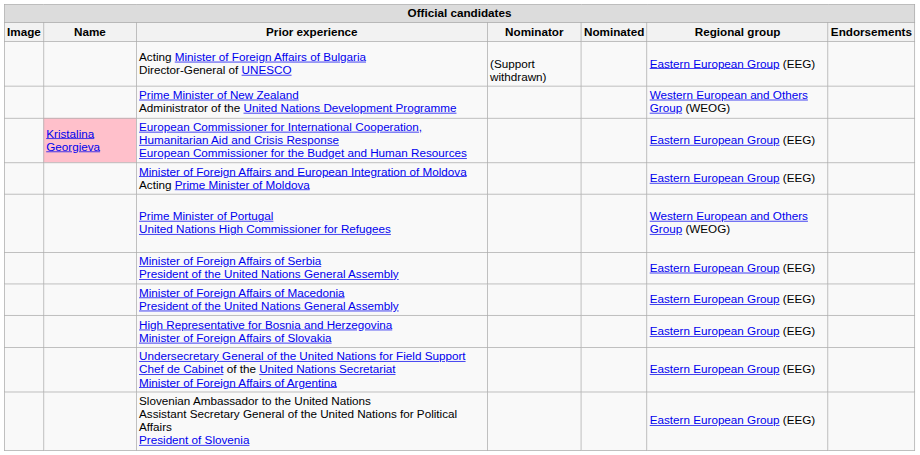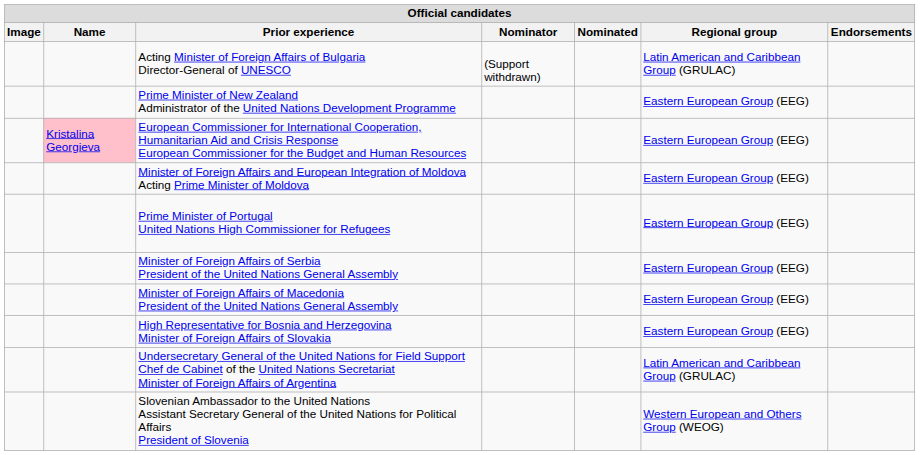(732, 63) Eastern European Group (EEG) -> (722, 63) Latin American and Caribbean Group (GRULAC)
(729, 102) Western European and Others Group (WEOG) -> (726, 102) Eastern European Group (EEG)
(729, 223) Western European and Others Group (WEOG) -> (726, 223) Eastern European Group (EEG)
(732, 369) Eastern European Group (EEG) -> (722, 369) Latin American and Caribbean Group (GRULAC)
(732, 421) Eastern European Group (EEG) -> (722, 421) Western European and Others Group (WEOG)
